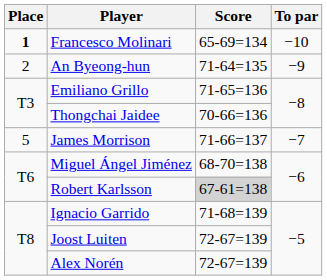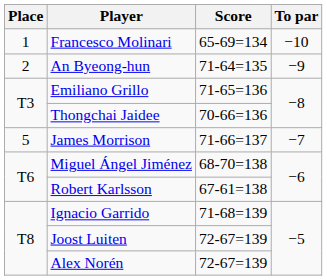(26, 41) bold -> (26, 41) normal
(233, 189) lightgrey background -> (233, 189) no background
